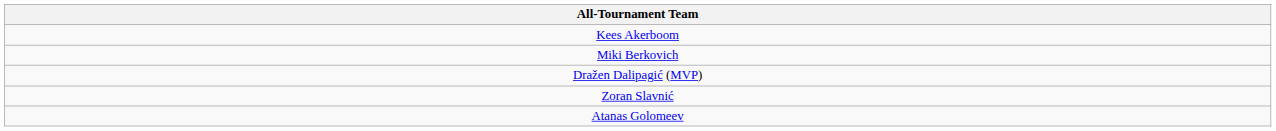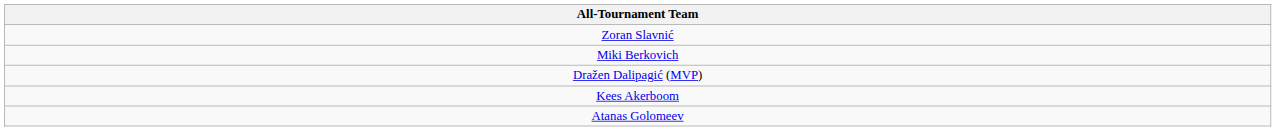(638, 34) Kees Akerboom -> (638, 34) Zoran Slavnić
(638, 95) Zoran Slavnić -> (638, 95) Kees Akerboom
